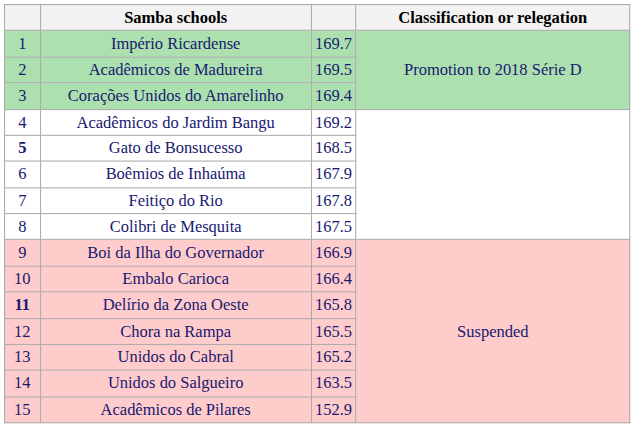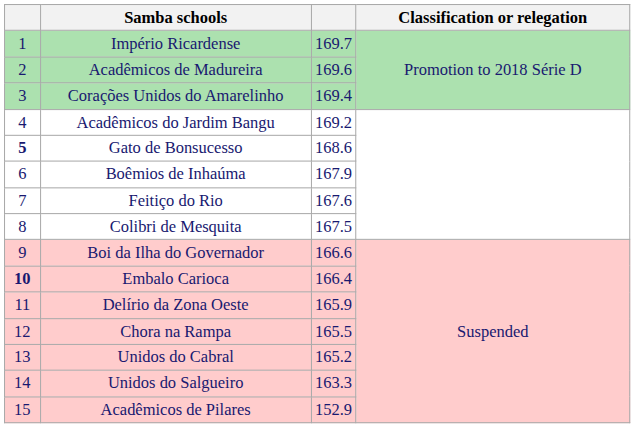(334, 69) 169.5 -> (334, 69) 169.6
(334, 148) 168.5 -> (334, 148) 168.6
(334, 200) 167.8 -> (334, 200) 167.6
(334, 252) 166.9 -> (334, 252) 166.6
(22, 278) normal -> (22, 278) bold
(22, 305) bold -> (22, 305) normal
(334, 305) 165.8 -> (334, 305) 165.9
(334, 383) 163.5 -> (334, 383) 163.3
